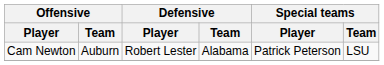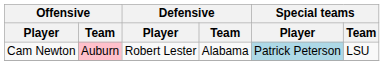(100, 51) no background -> (100, 51) pink background
(297, 51) no background -> (297, 51) lightblue background
